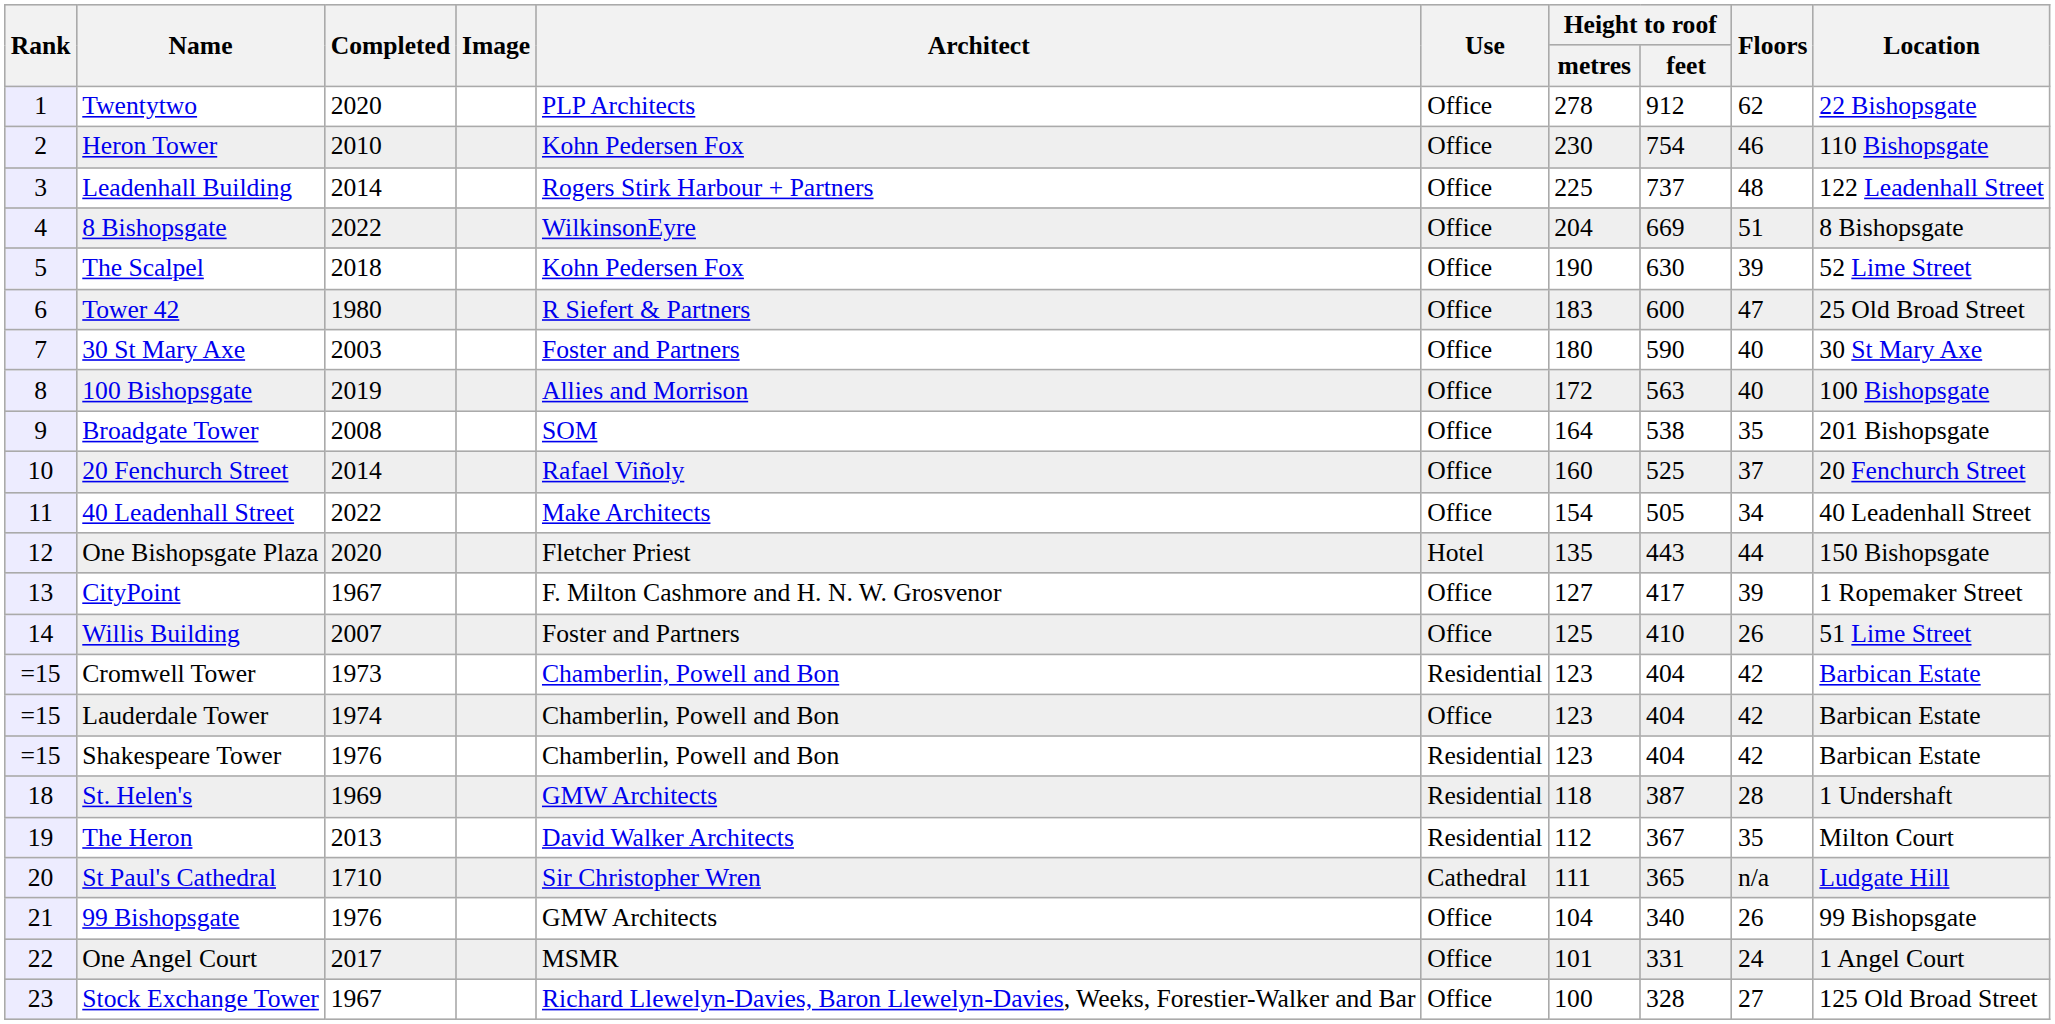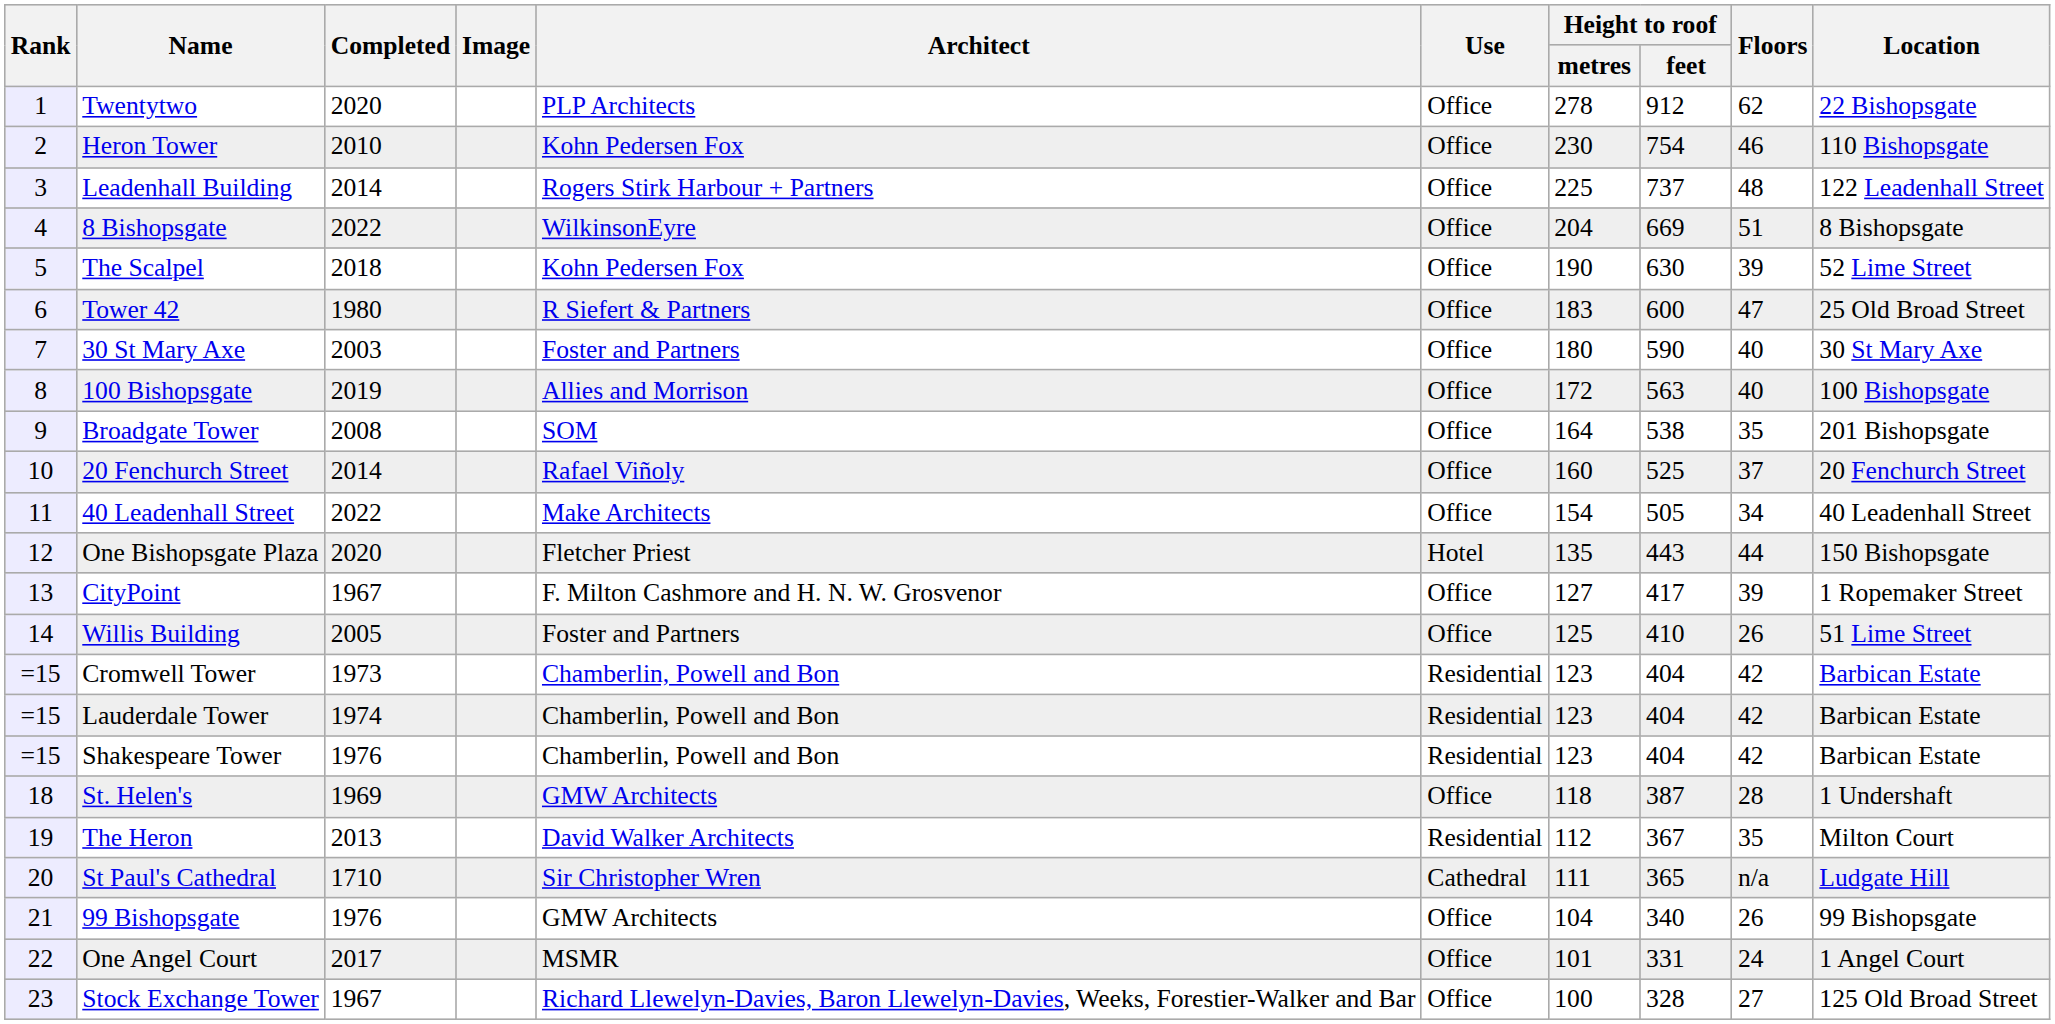(356, 633) 2007 -> (356, 633) 2005
(1460, 715) Office -> (1485, 715) Residential
(1485, 796) Residential -> (1460, 796) Office
